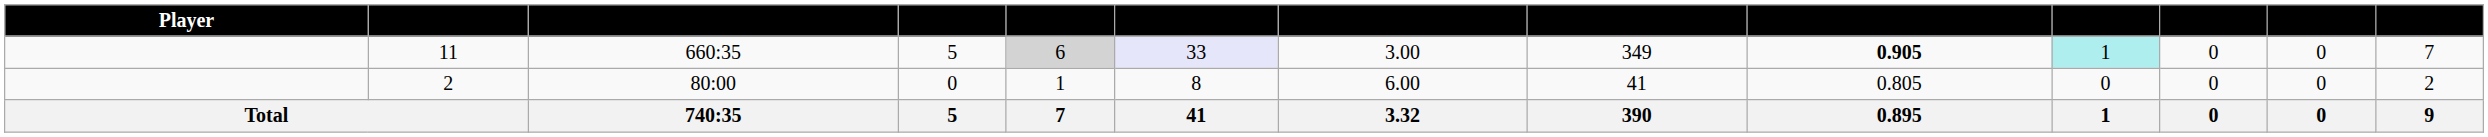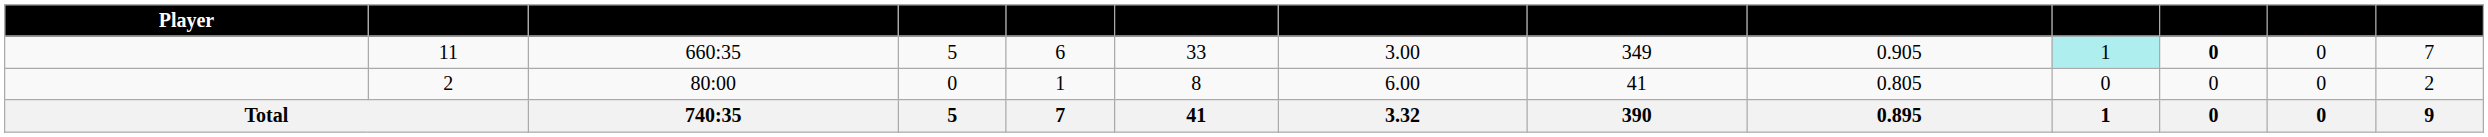(1060, 52) lightgrey background -> (1060, 52) no background
(1196, 52) lavender background -> (1196, 52) no background
(1899, 52) bold -> (1899, 52) normal
(2213, 52) normal -> (2213, 52) bold
